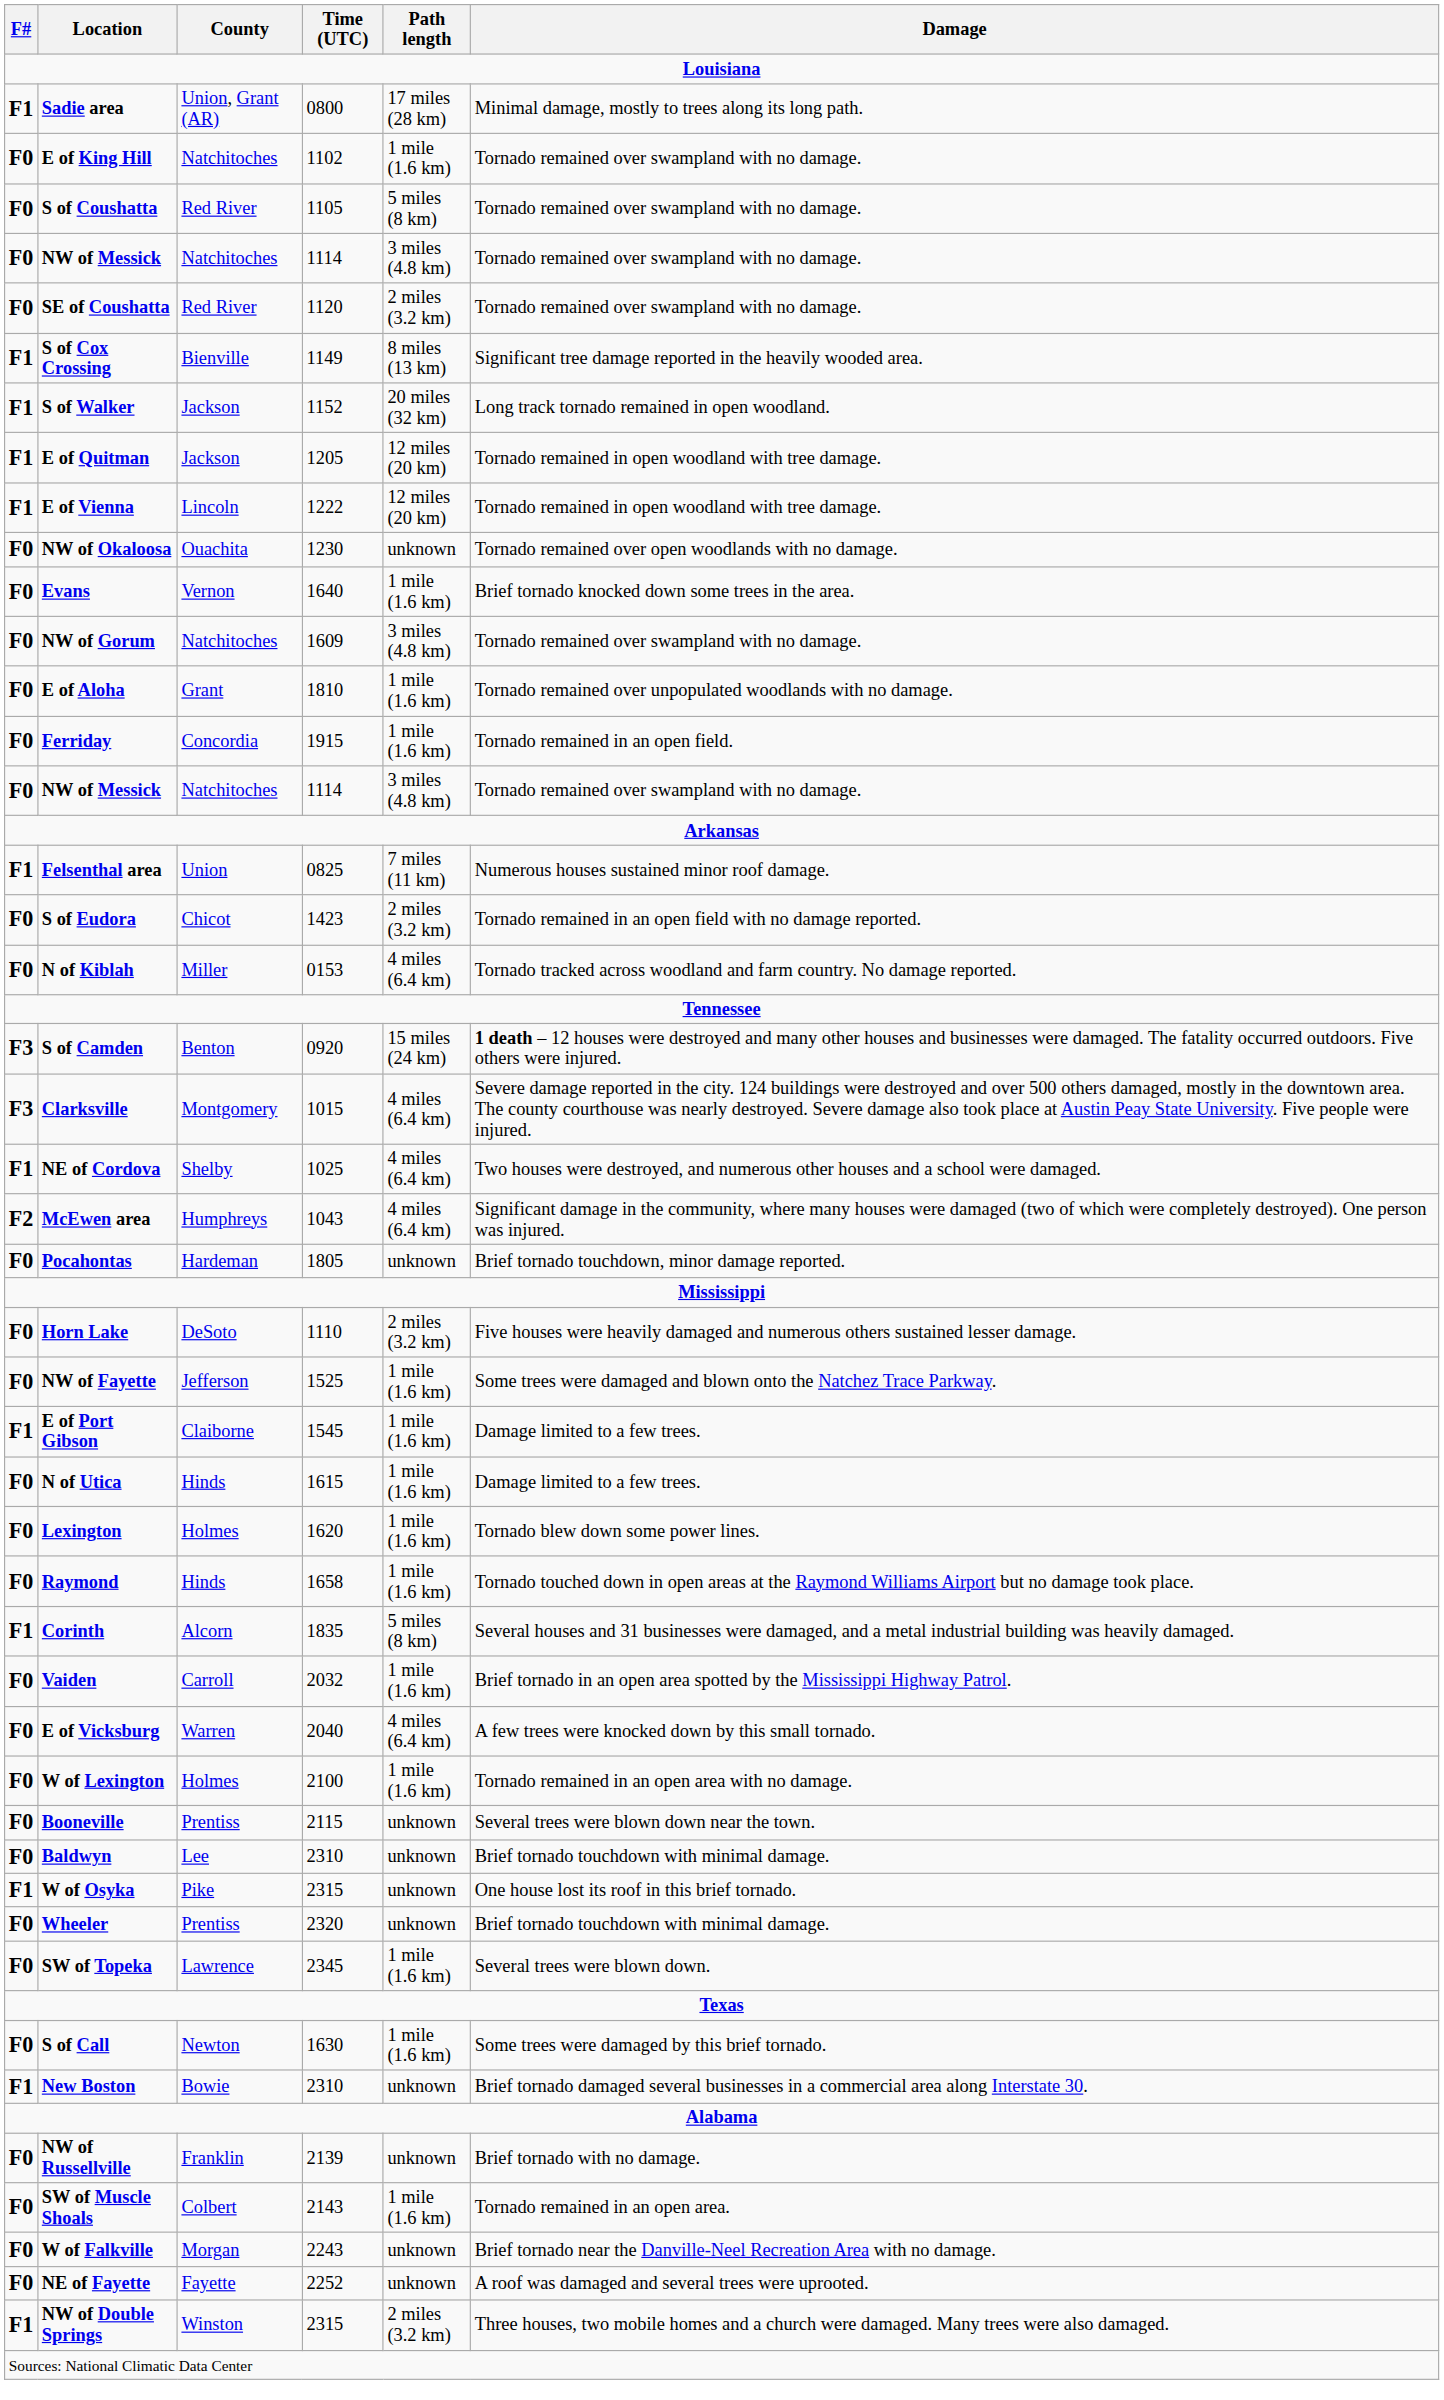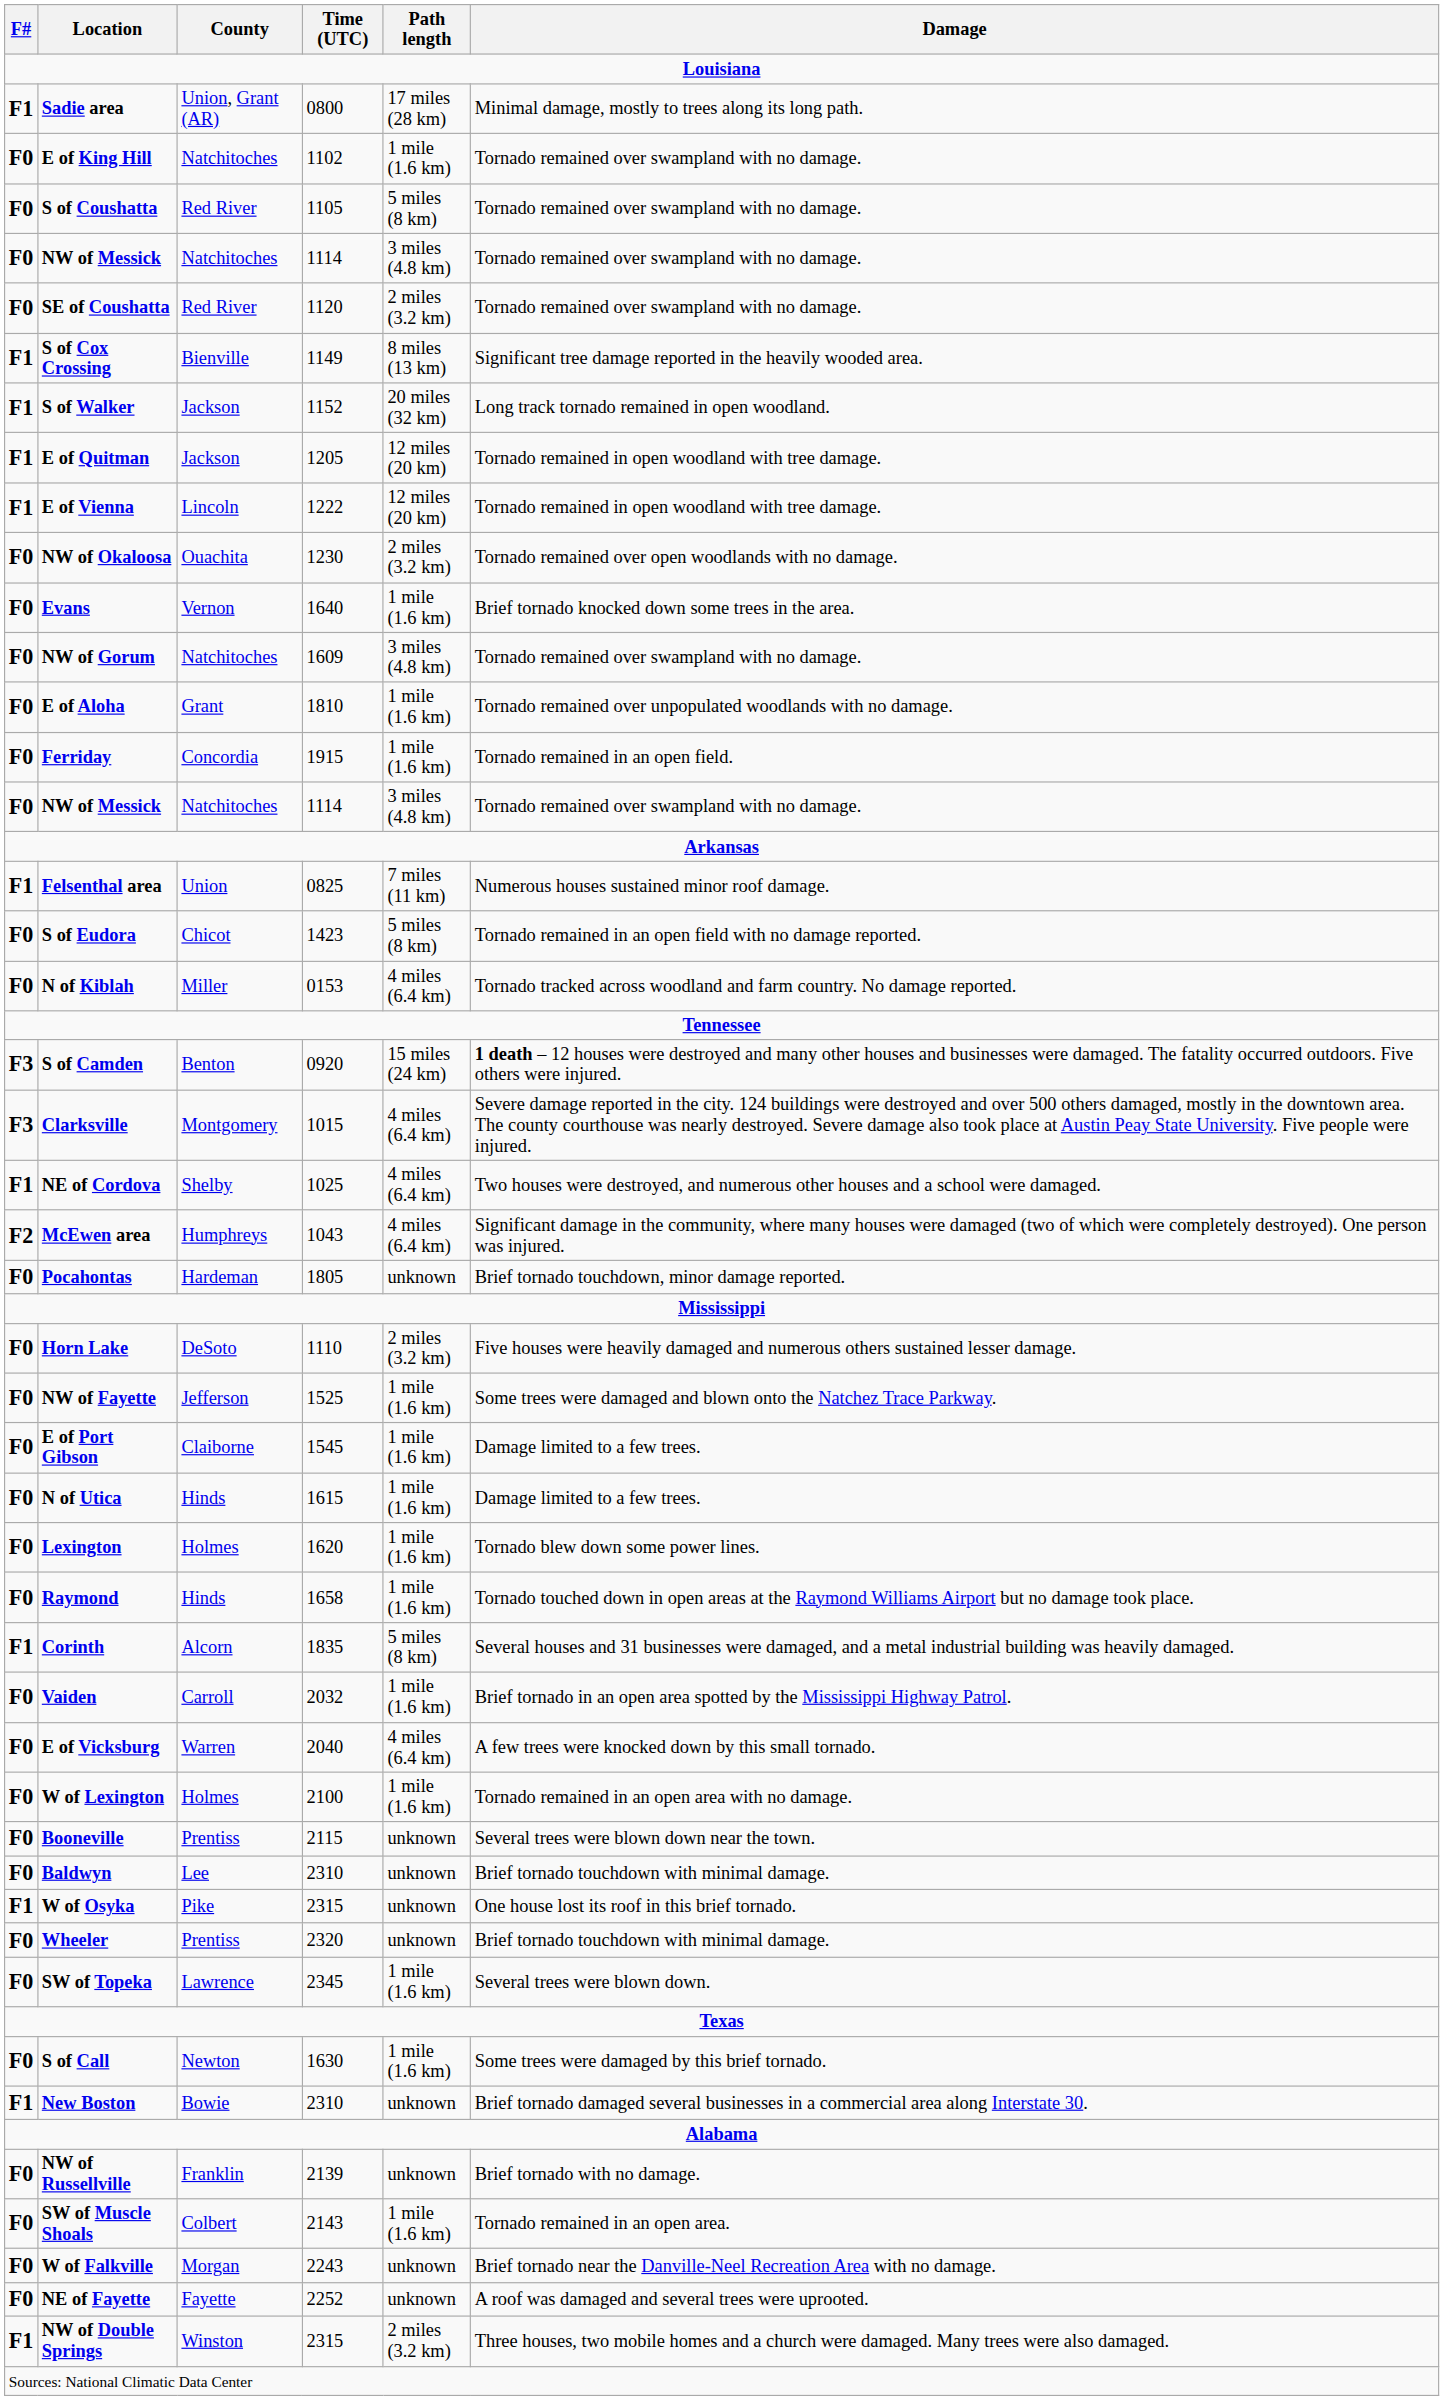(422, 549) unknown -> (419, 557) 2 miles (3.2 km)
(419, 919) 2 miles (3.2 km) -> (414, 935) 5 miles (8 km)
(21, 1431) F1 -> (21, 1447) F0
